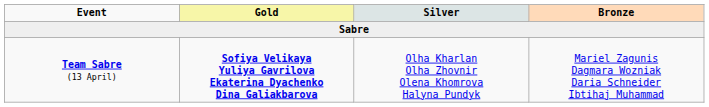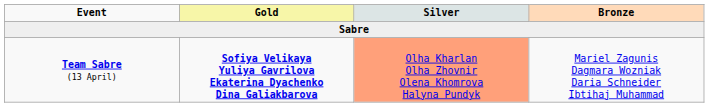(441, 76) no background -> (441, 76) lightsalmon background
